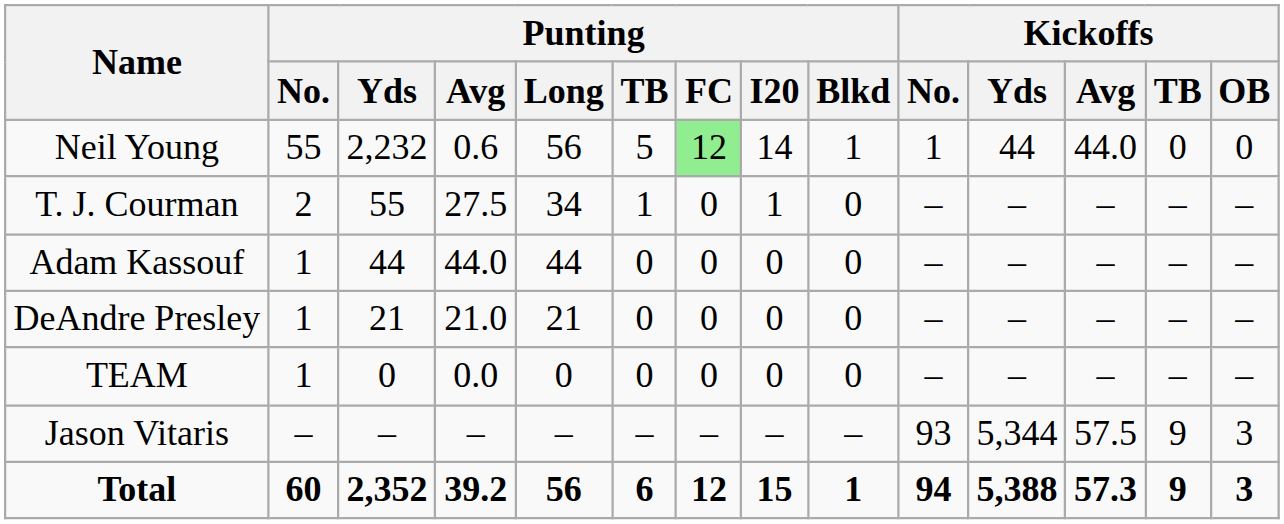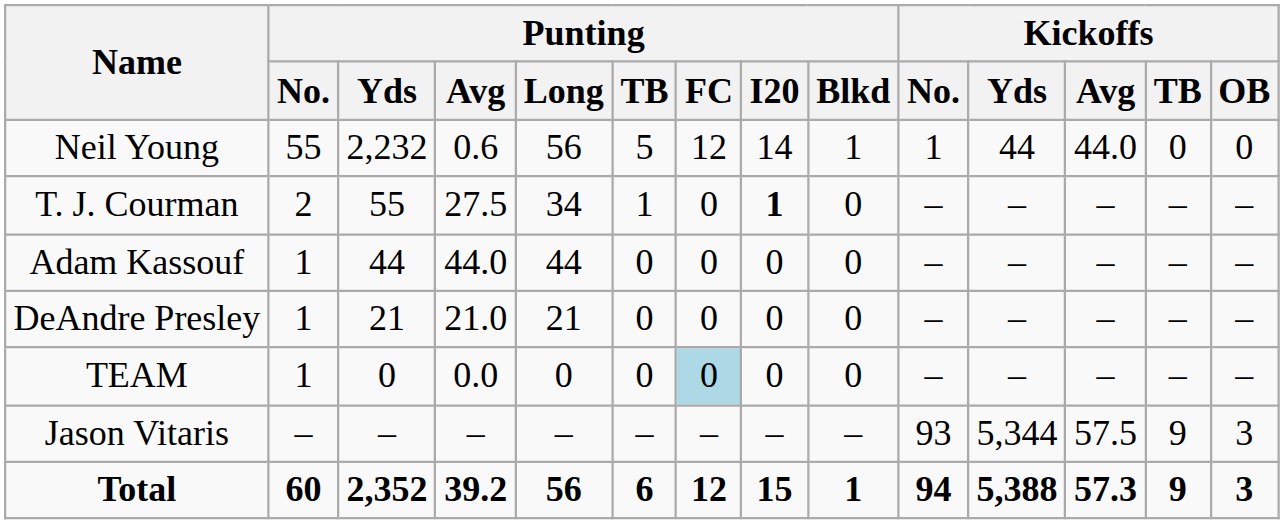(709, 147) lightgreen background -> (709, 147) no background
(775, 204) normal -> (775, 204) bold
(709, 375) no background -> (709, 375) lightblue background
